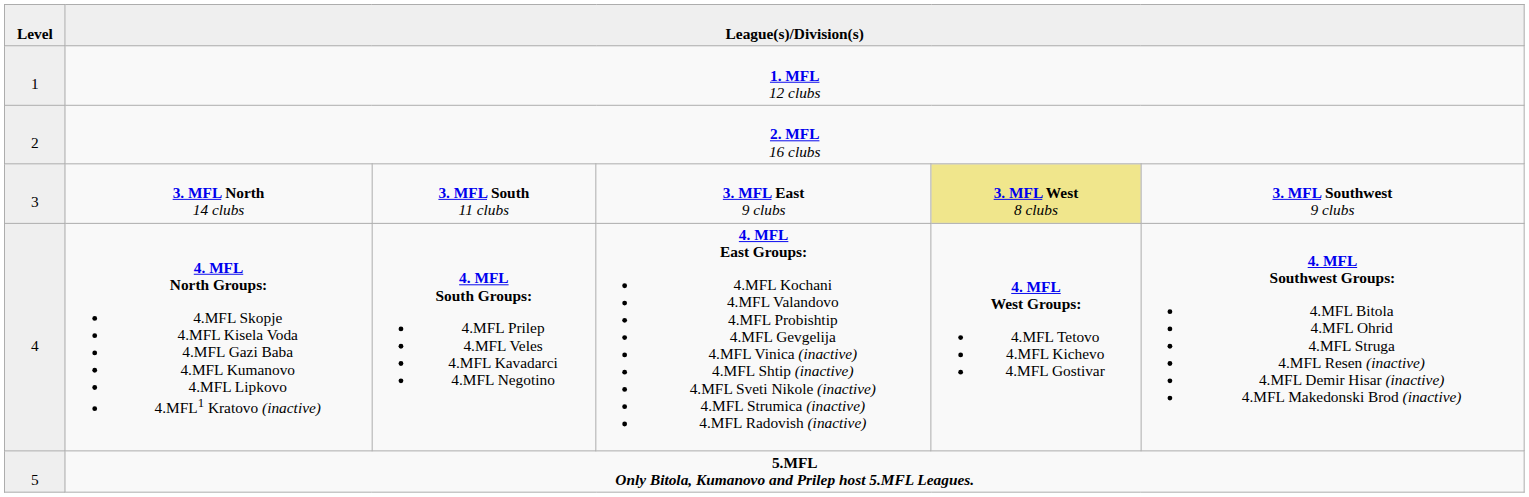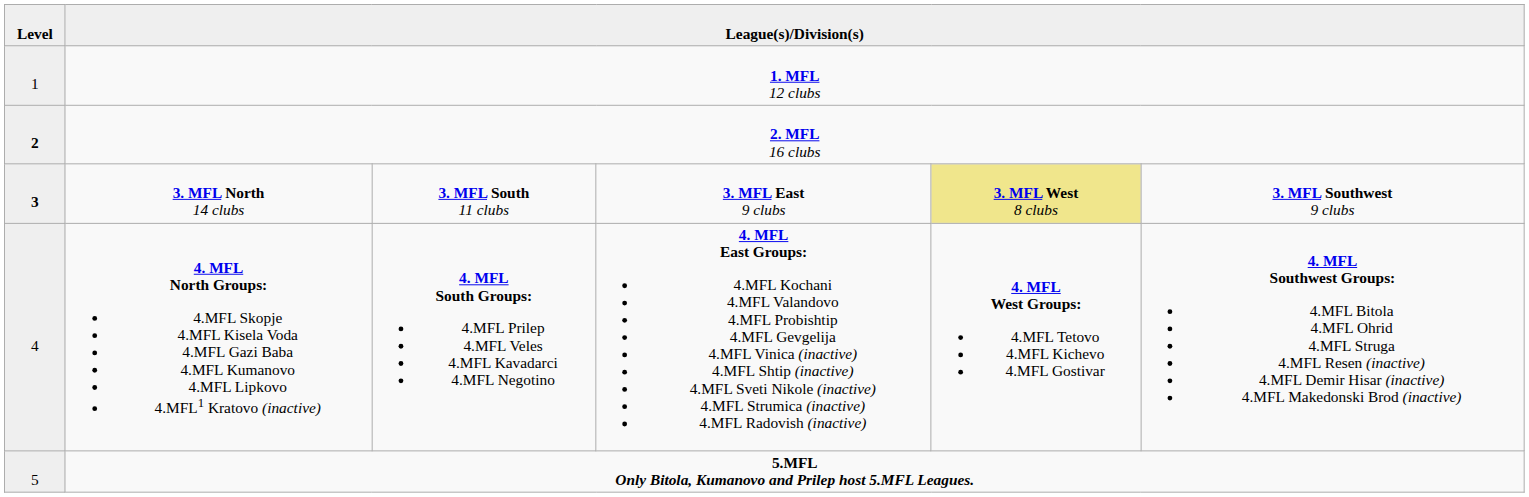(35, 143) normal -> (35, 143) bold
(35, 202) normal -> (35, 202) bold
